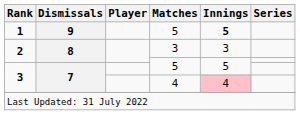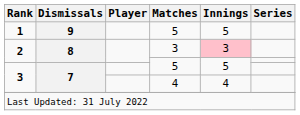(226, 31) bold -> (226, 31) normal
(226, 48) no background -> (226, 48) pink background
(226, 84) pink background -> (226, 84) no background
